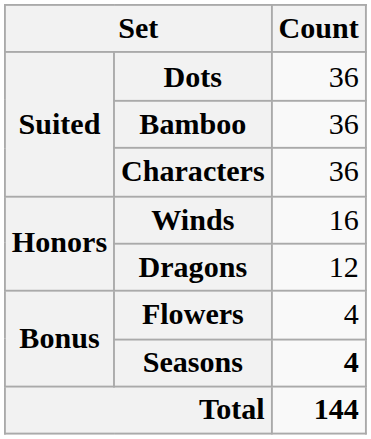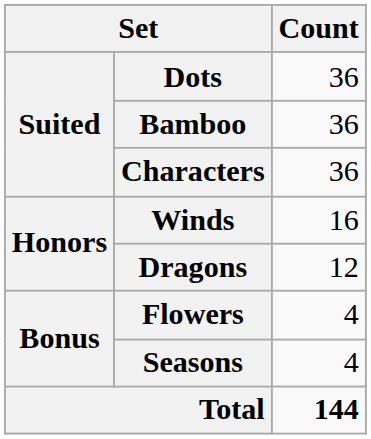(351, 362) bold -> (351, 362) normal
